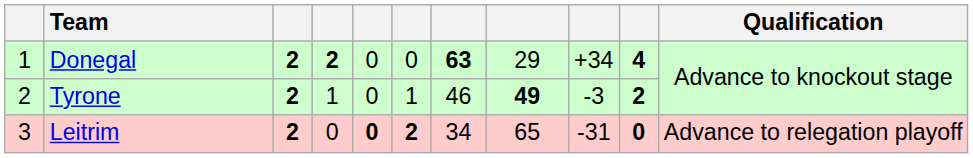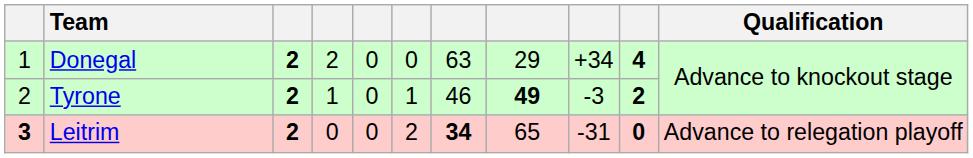(332, 59) bold -> (332, 59) normal
(458, 59) bold -> (458, 59) normal
(25, 133) normal -> (25, 133) bold
(372, 133) bold -> (372, 133) normal
(412, 133) bold -> (412, 133) normal
(458, 133) normal -> (458, 133) bold
